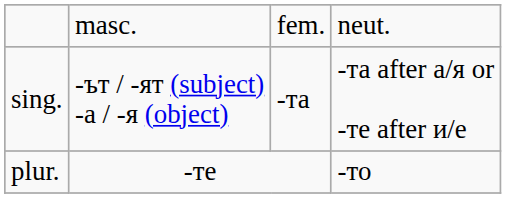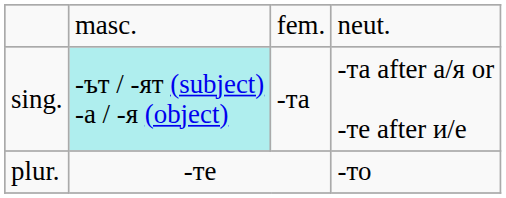(170, 98) no background -> (170, 98) paleturquoise background
